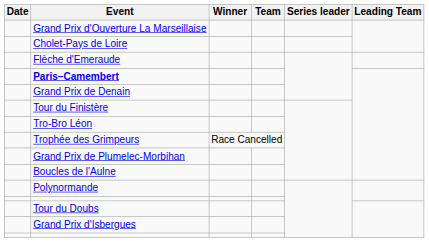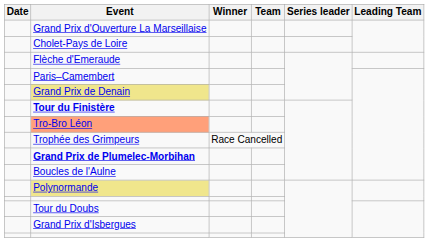(76, 76) bold -> (74, 76) normal
(82, 92) no background -> (82, 92) khaki background
(71, 108) normal -> (74, 108) bold
(63, 124) no background -> (63, 124) lightsalmon background
(109, 156) normal -> (114, 156) bold
(66, 188) no background -> (66, 188) khaki background
